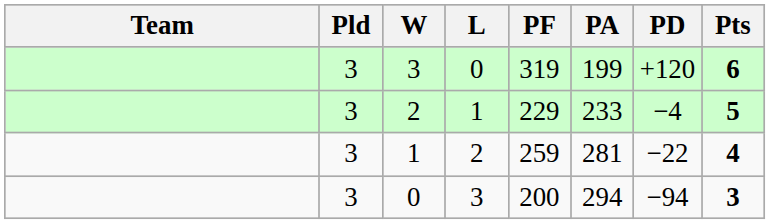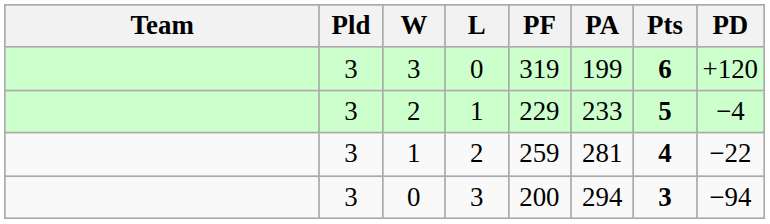columns swapped: (668, 25) <-> (733, 25)
